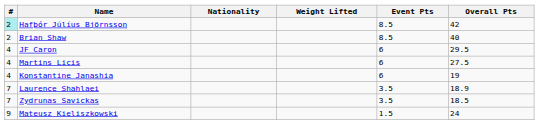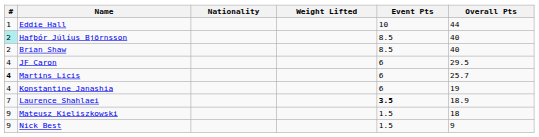+ row: (43, 24)
(455, 24) 42 -> (455, 37) 40
(9, 62) normal -> (9, 75) bold
(459, 62) 27.5 -> (459, 75) 25.7
(386, 88) normal -> (386, 100) bold
- row: (59, 100)
(455, 113) 24 -> (455, 113) 18
+ row: (40, 126)
